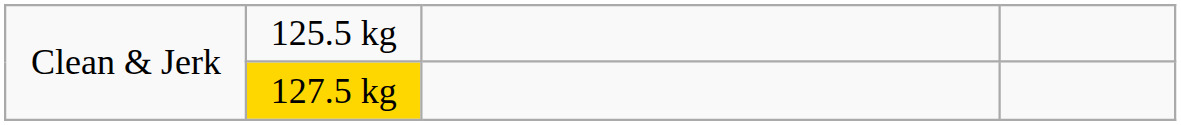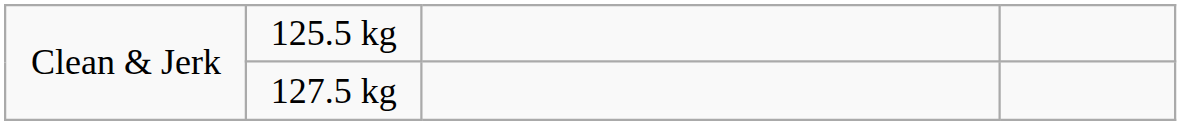(334, 90) gold background -> (334, 90) no background
